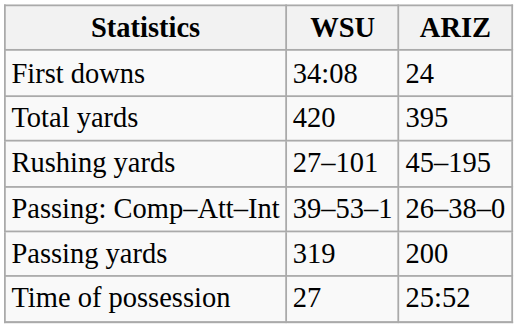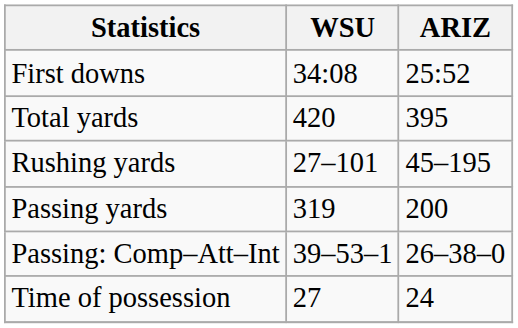(420, 72) 24 -> (438, 72) 25:52
rows swapped: (89, 253) <-> (146, 208)
(438, 298) 25:52 -> (420, 298) 24
